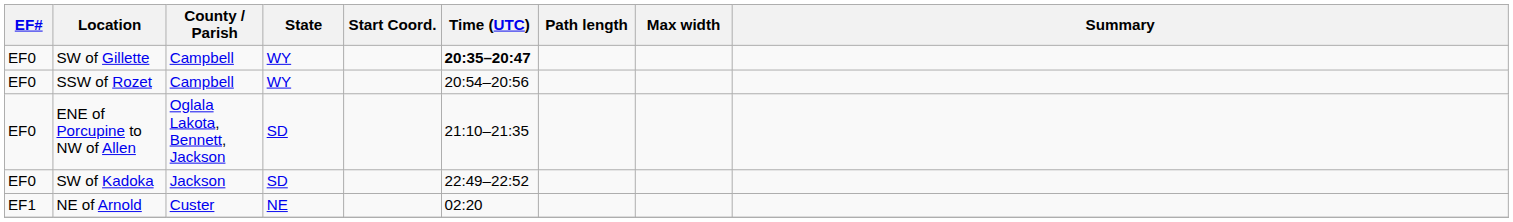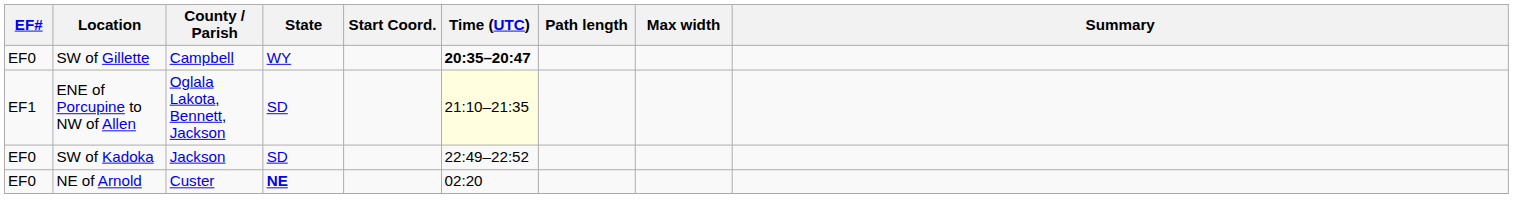- row: (104, 81)
(22, 131) EF0 -> (22, 107) EF1
(487, 131) no background -> (487, 107) lightyellow background
(22, 205) EF1 -> (22, 181) EF0
(277, 205) normal -> (277, 181) bold
